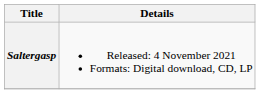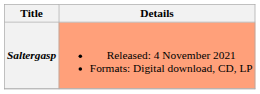(157, 62) no background -> (157, 62) lightsalmon background
